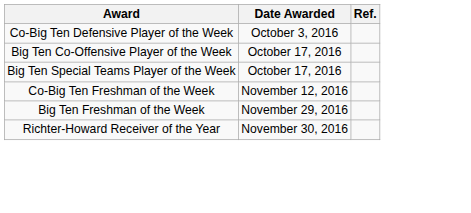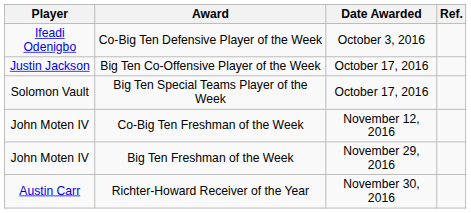+ column: (50, 14)
